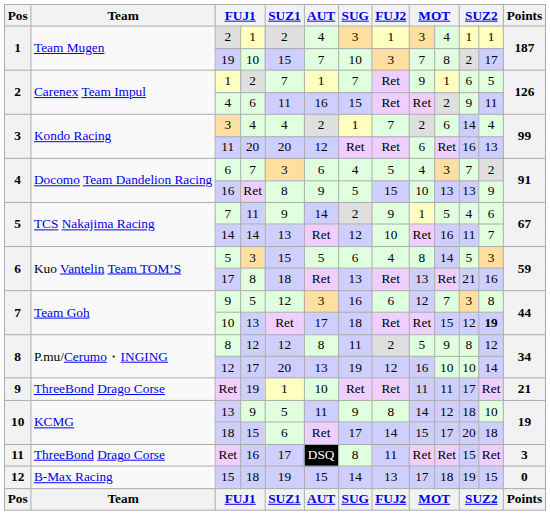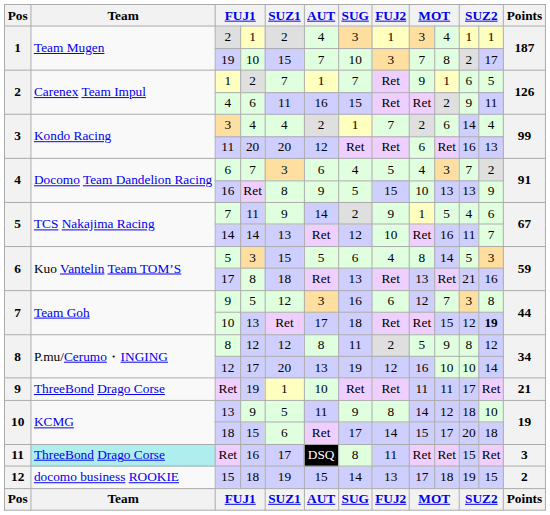(99, 454) no background -> (99, 454) paleturquoise background
(73, 476) B-Max Racing -> (106, 476) docomo business ROOKIE
(524, 476) 0 -> (524, 476) 2
